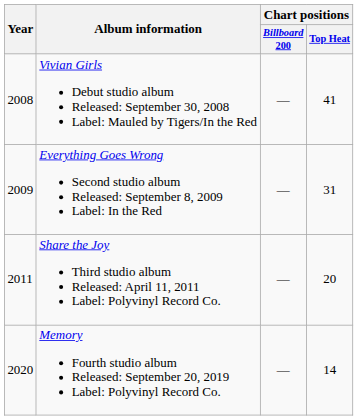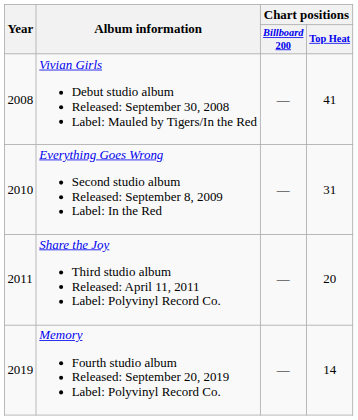(20, 189) 2009 -> (20, 189) 2010
(20, 370) 2020 -> (20, 370) 2019
